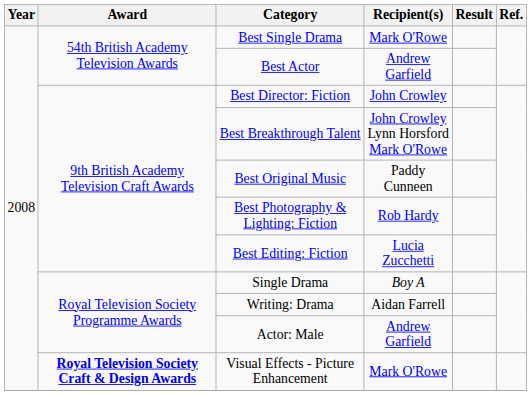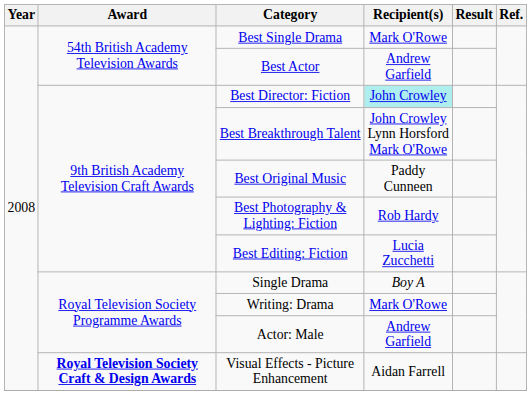(408, 96) no background -> (408, 96) paleturquoise background
(408, 304) Aidan Farrell -> (408, 304) Mark O'Rowe
(408, 371) Mark O'Rowe -> (408, 371) Aidan Farrell
